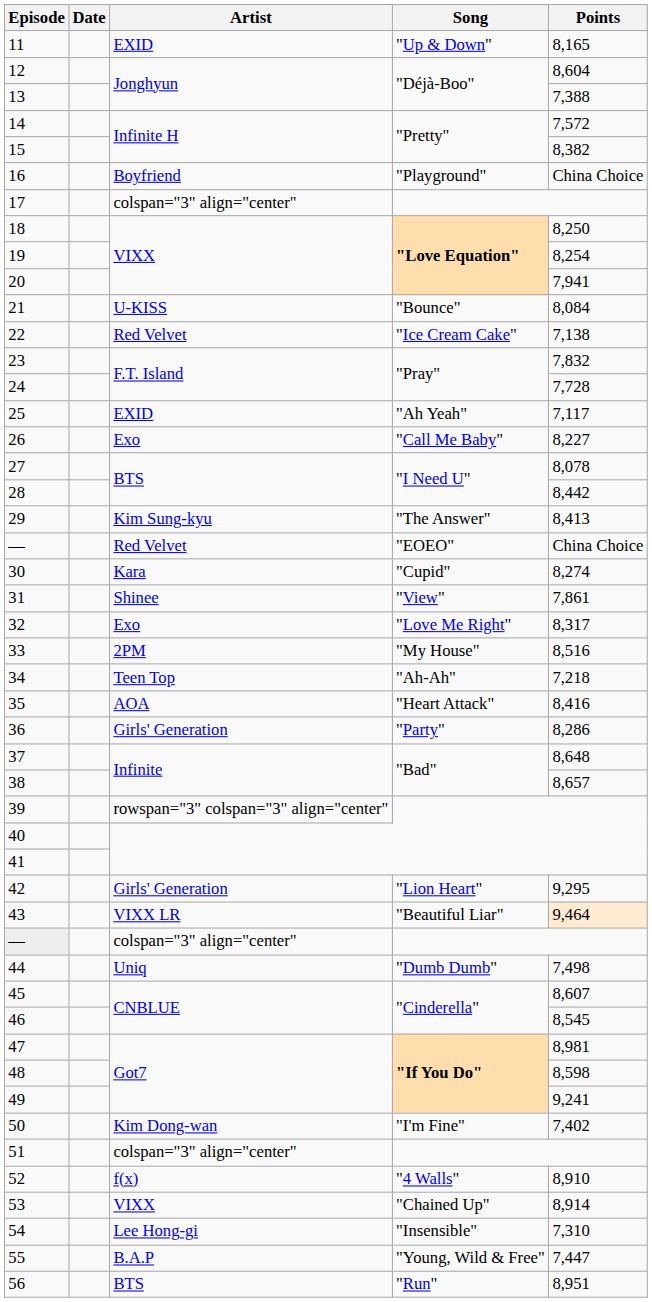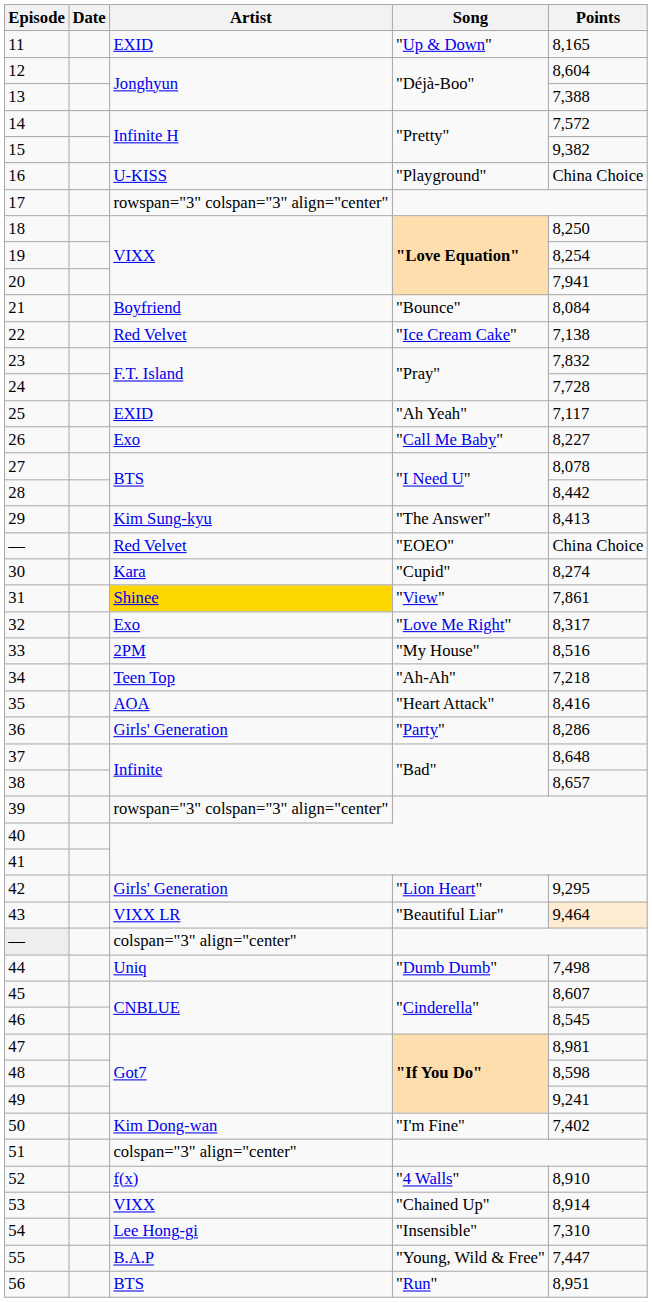(571, 149) 8,382 -> (571, 149) 9,382
(147, 176) Boyfriend -> (140, 176) U-KISS
(205, 202) colspan="3" align="center" -> (251, 202) rowspan="3" colspan="3" align="center"
(140, 307) U-KISS -> (147, 307) Boyfriend
(136, 598) no background -> (136, 598) gold background
